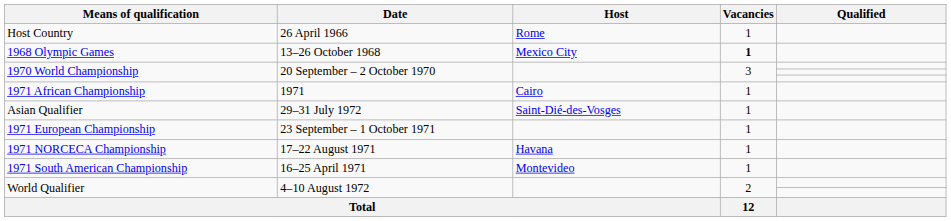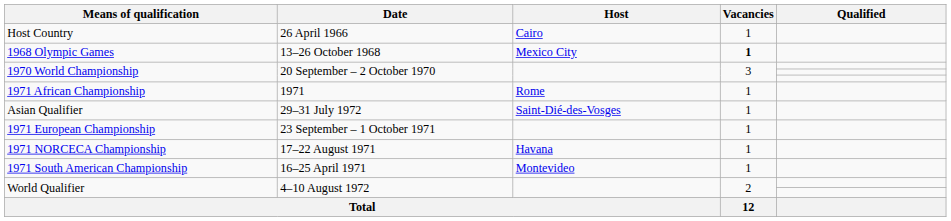(530, 33) Rome -> (529, 33) Cairo
(529, 91) Cairo -> (530, 91) Rome
